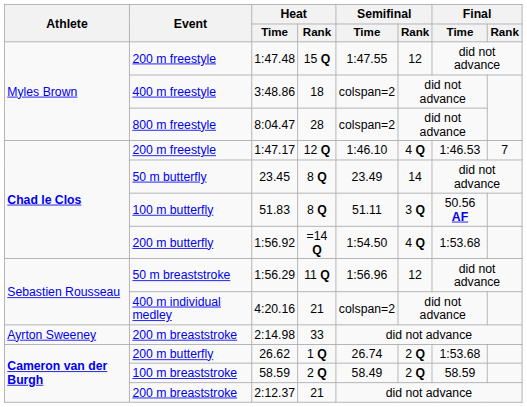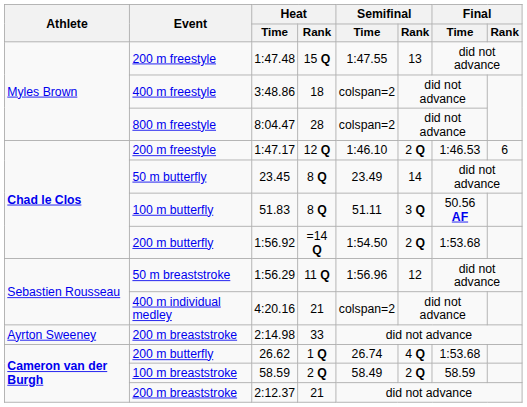(415, 59) 12 -> (415, 59) 13
(415, 151) 4 Q -> (415, 151) 2 Q
(505, 151) 7 -> (505, 151) 6
(415, 243) 4 Q -> (415, 243) 2 Q
(415, 354) 2 Q -> (415, 354) 4 Q
